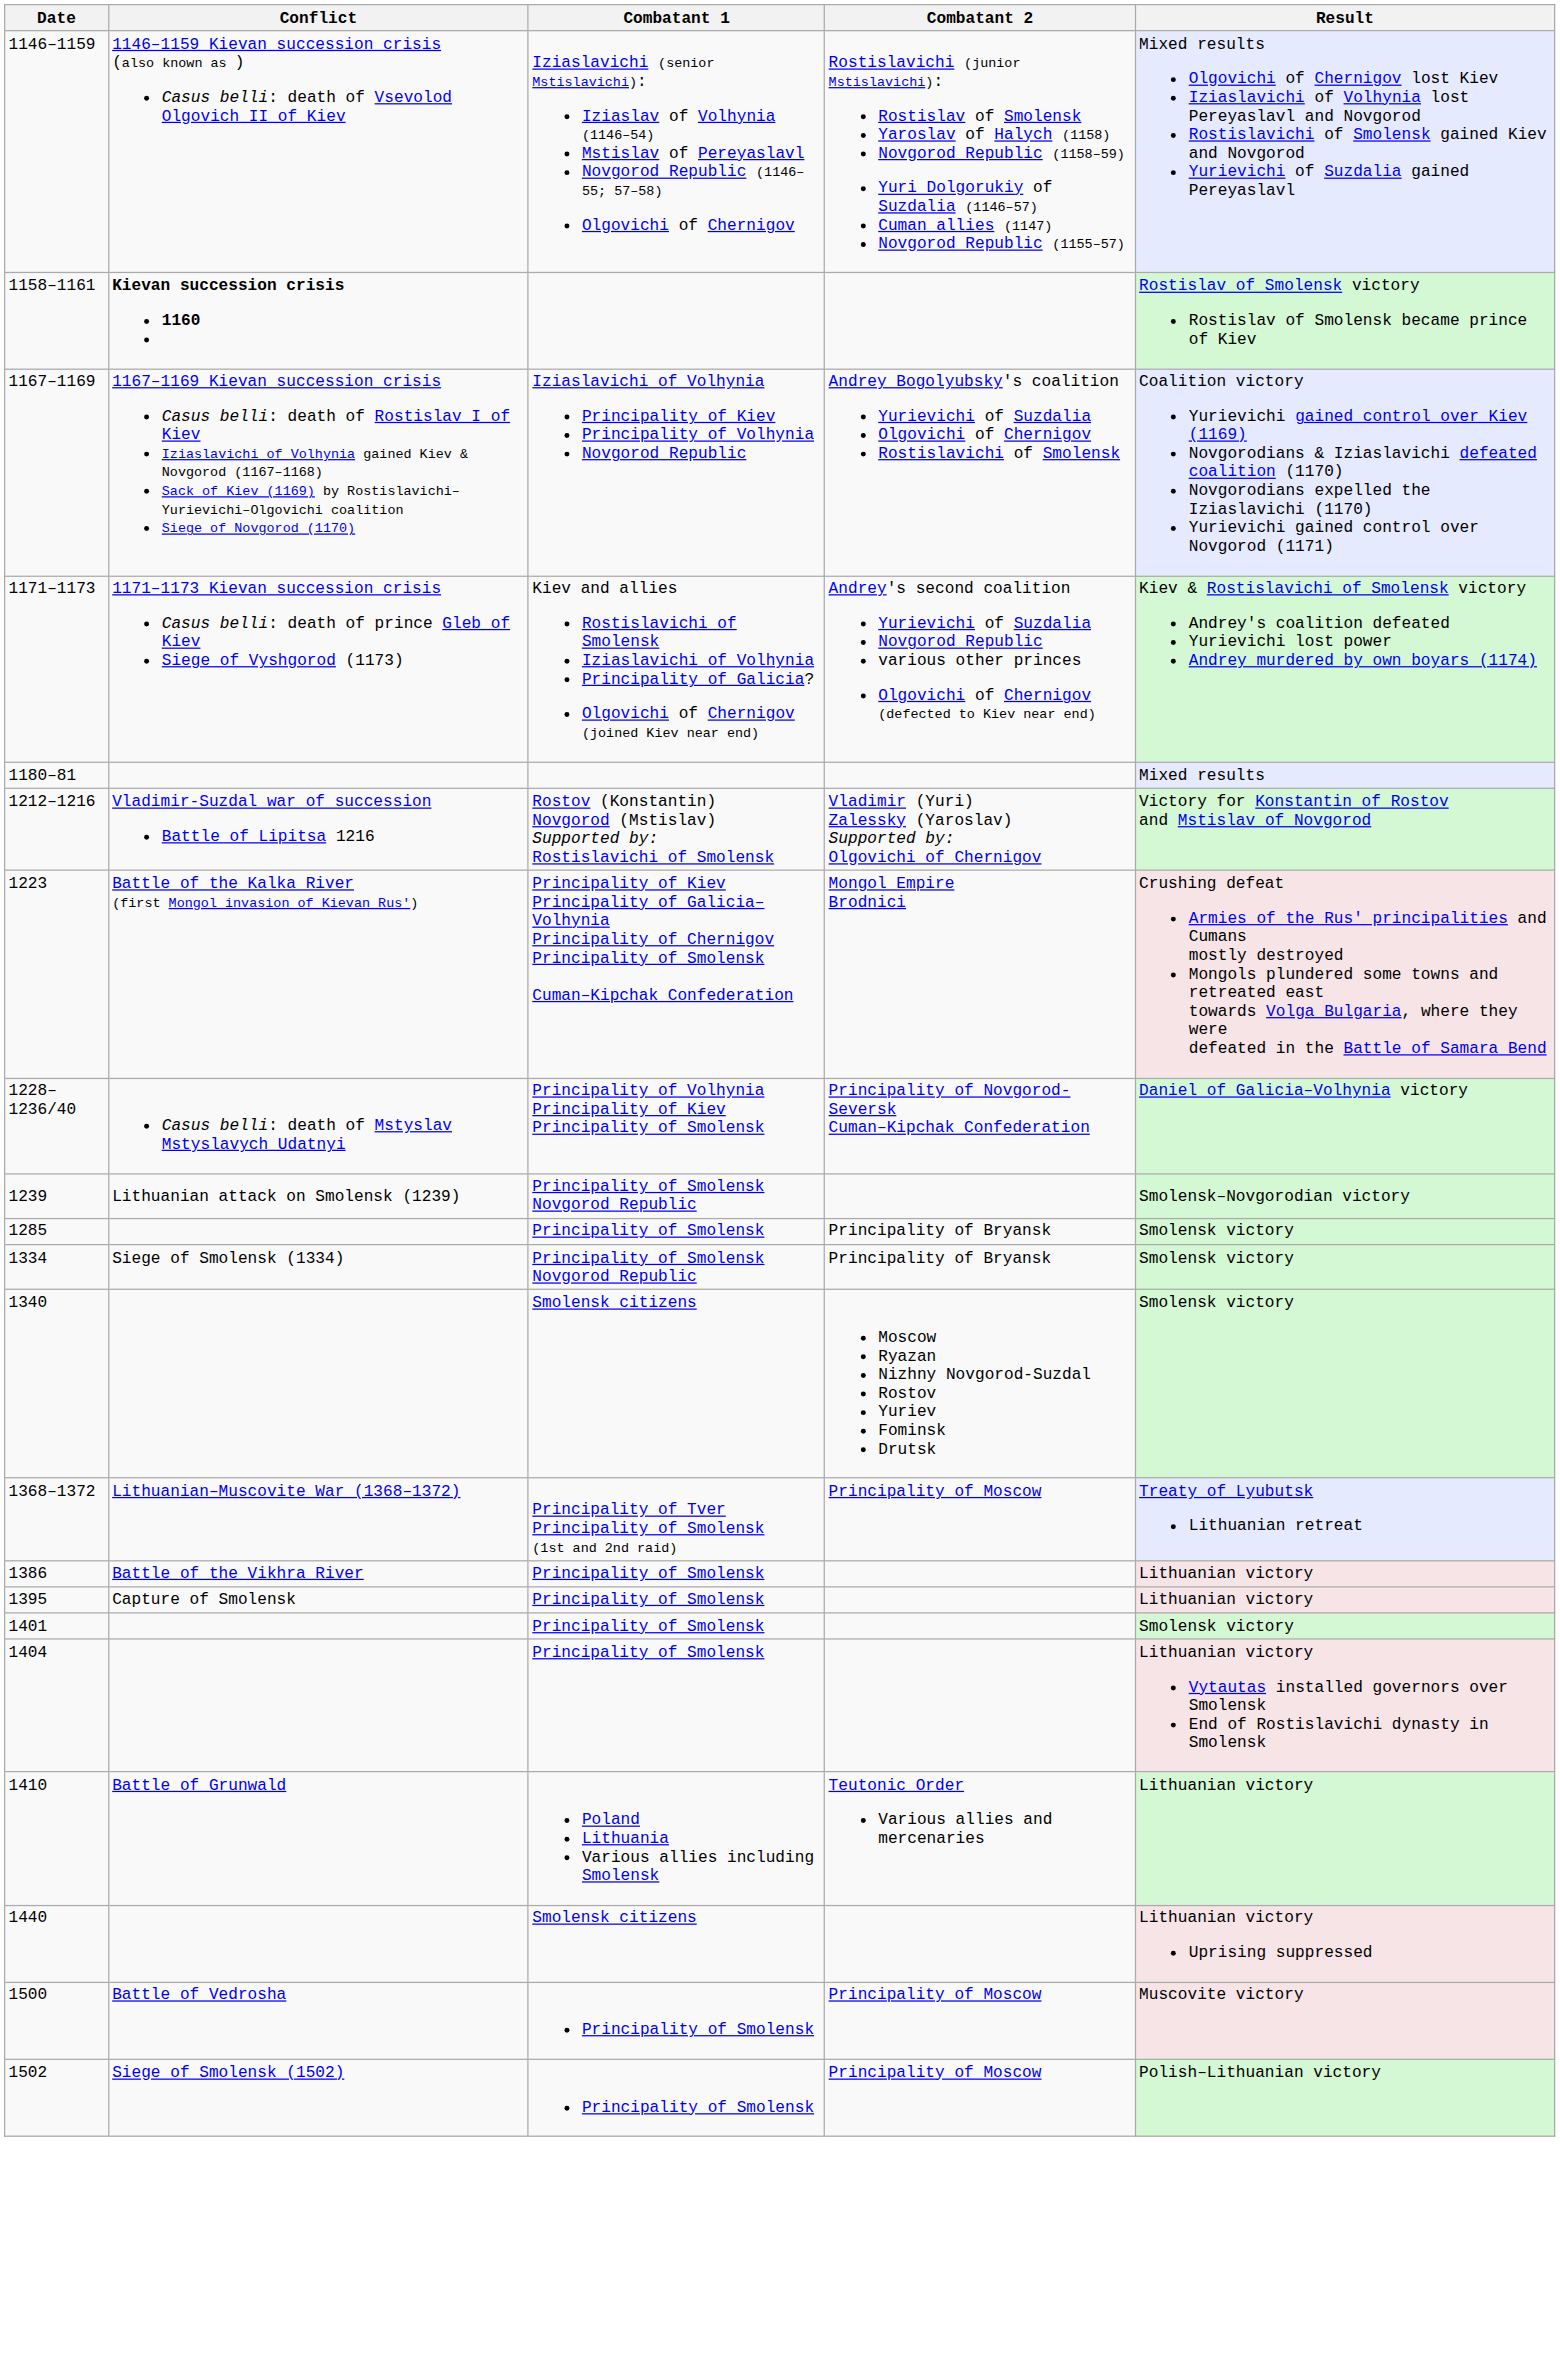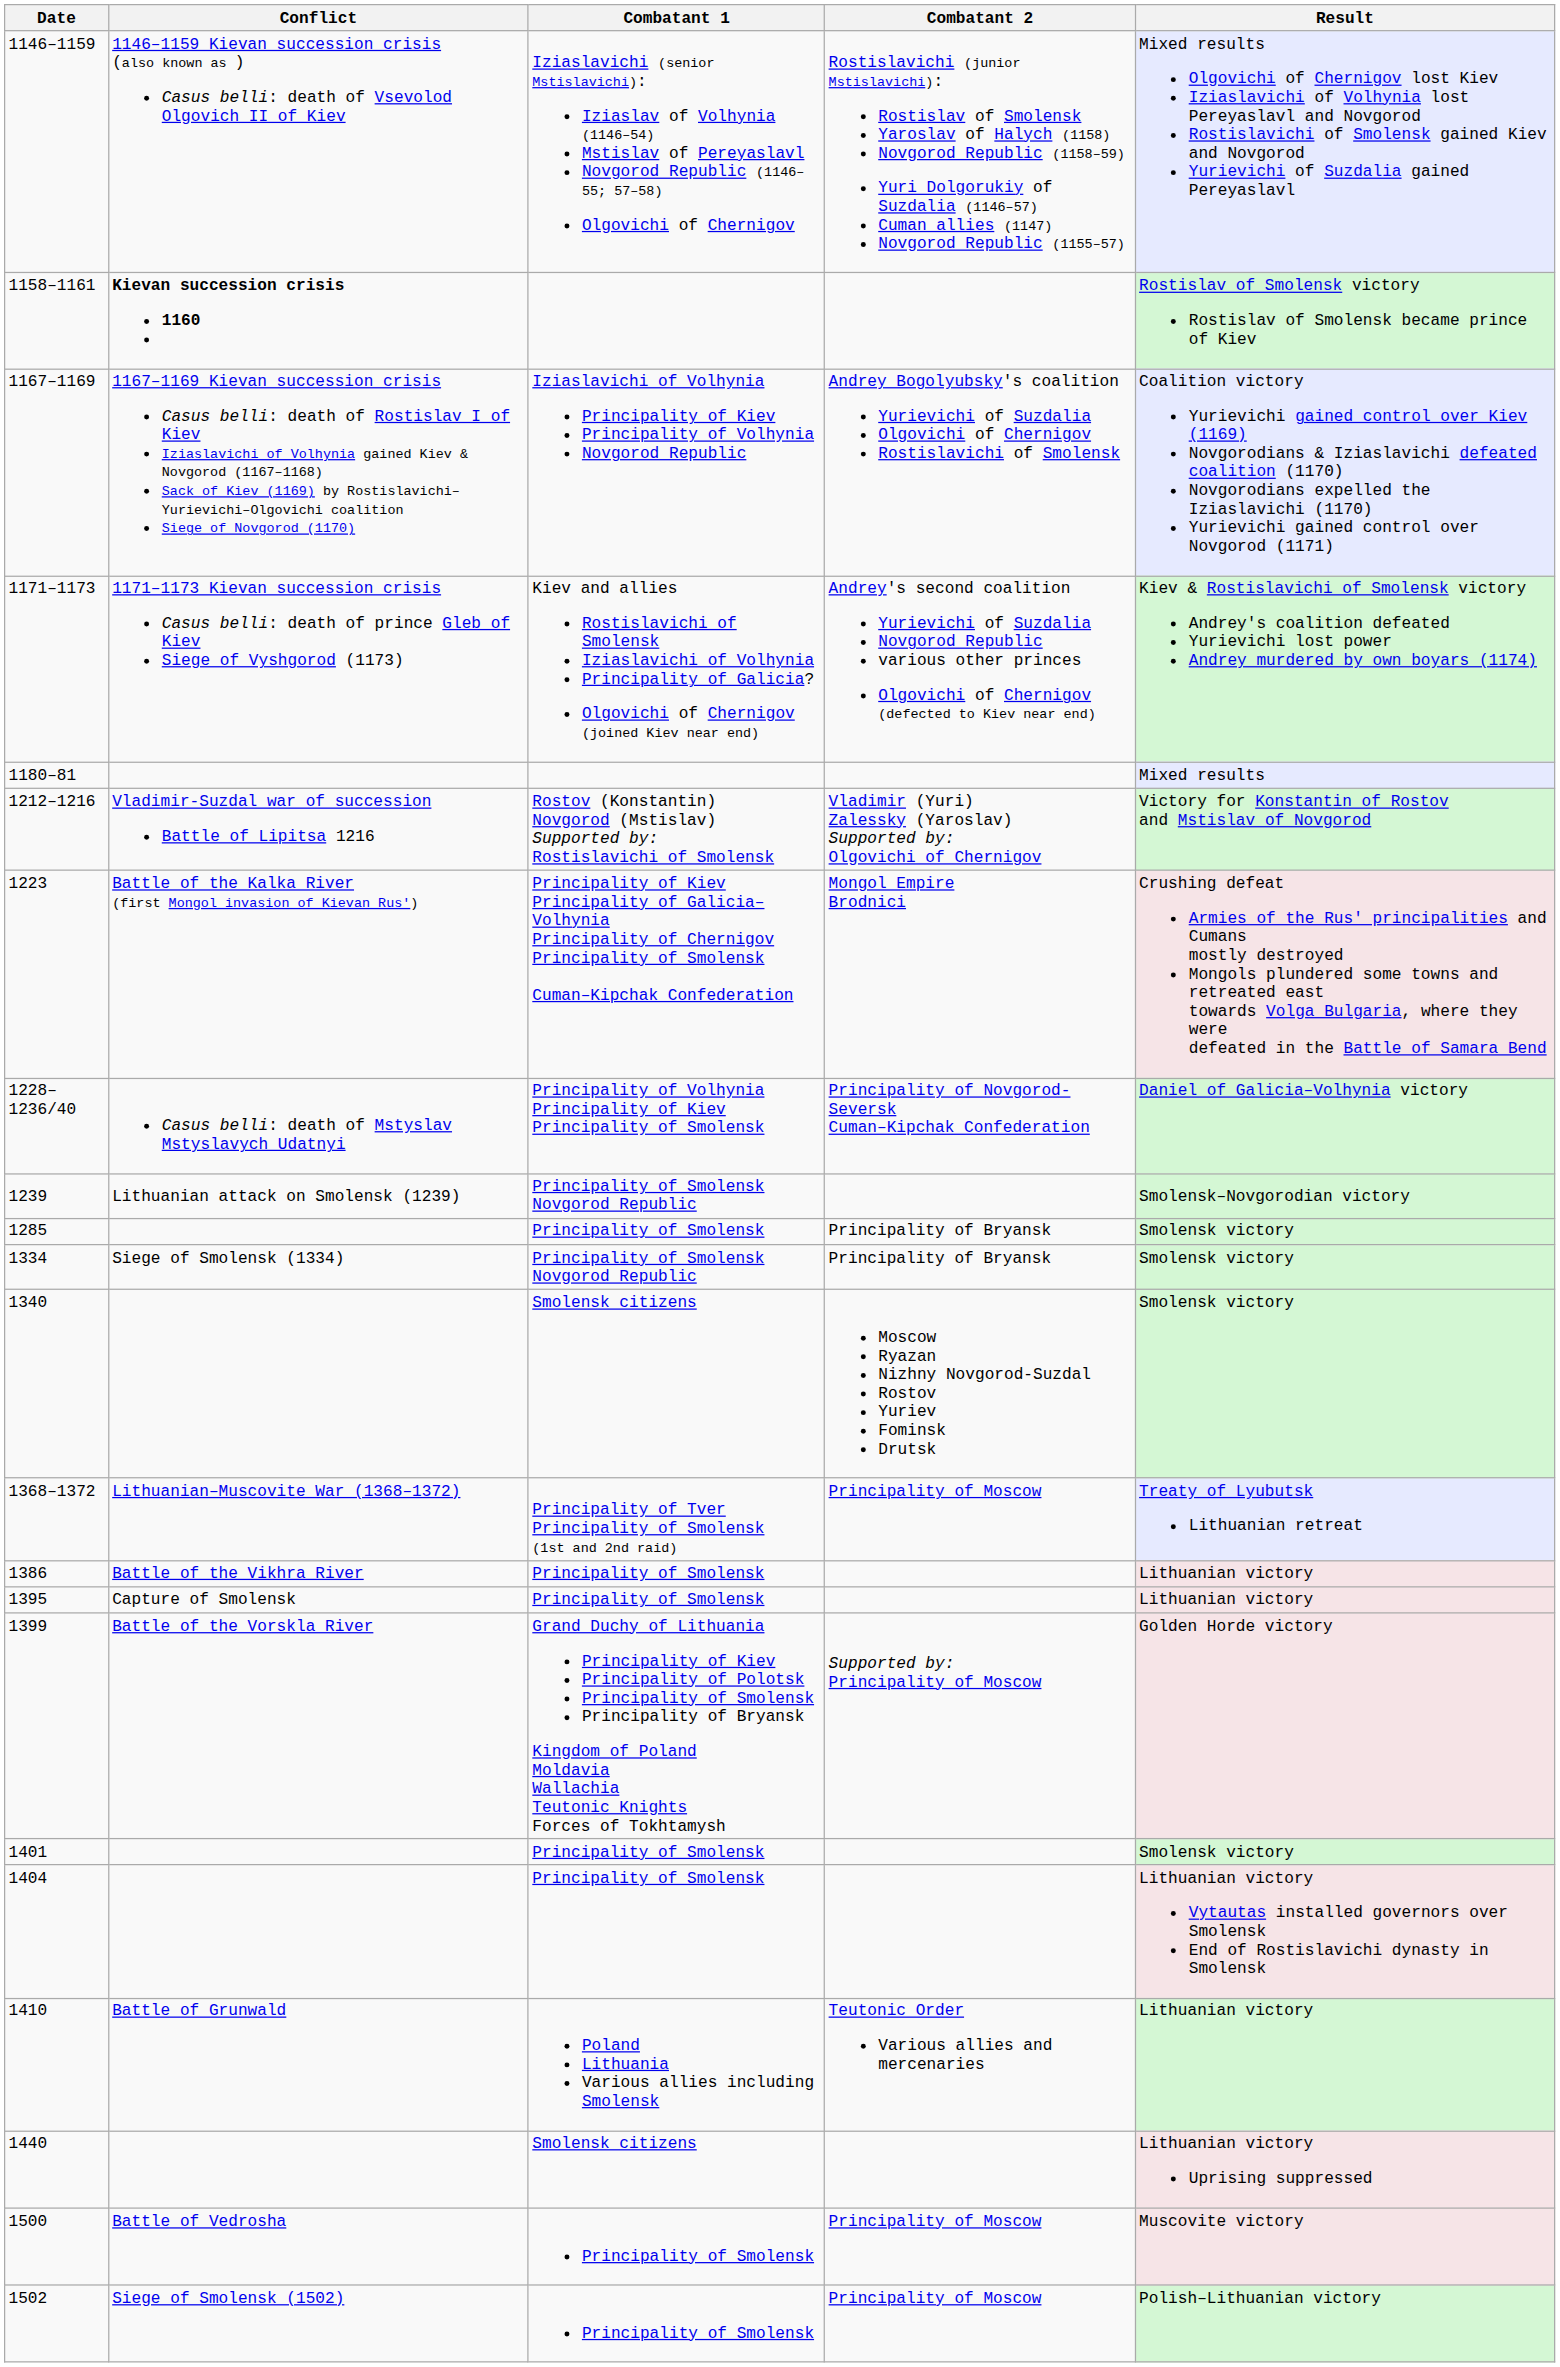+ row: (28, 1626)
